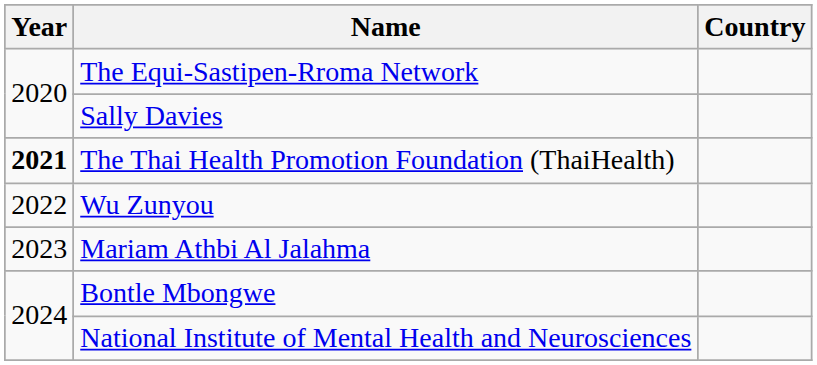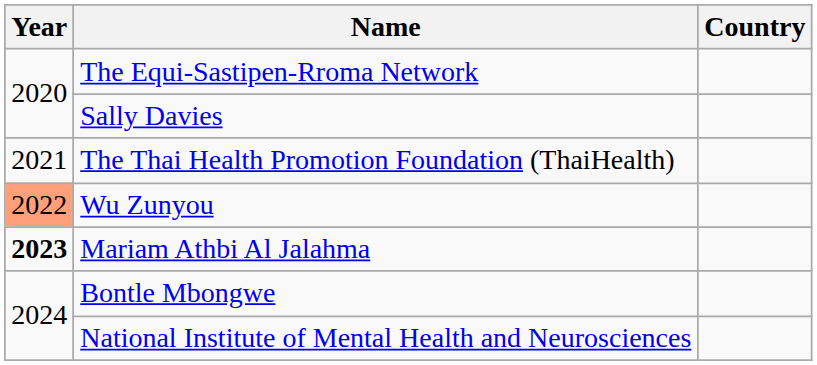(39, 159) bold -> (39, 159) normal
(39, 204) no background -> (39, 204) lightsalmon background
(39, 248) normal -> (39, 248) bold
